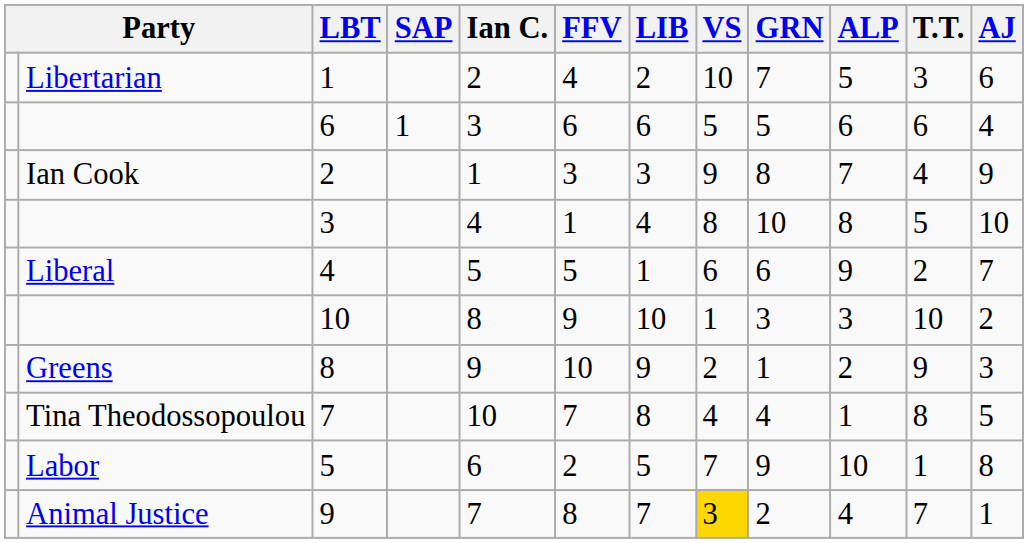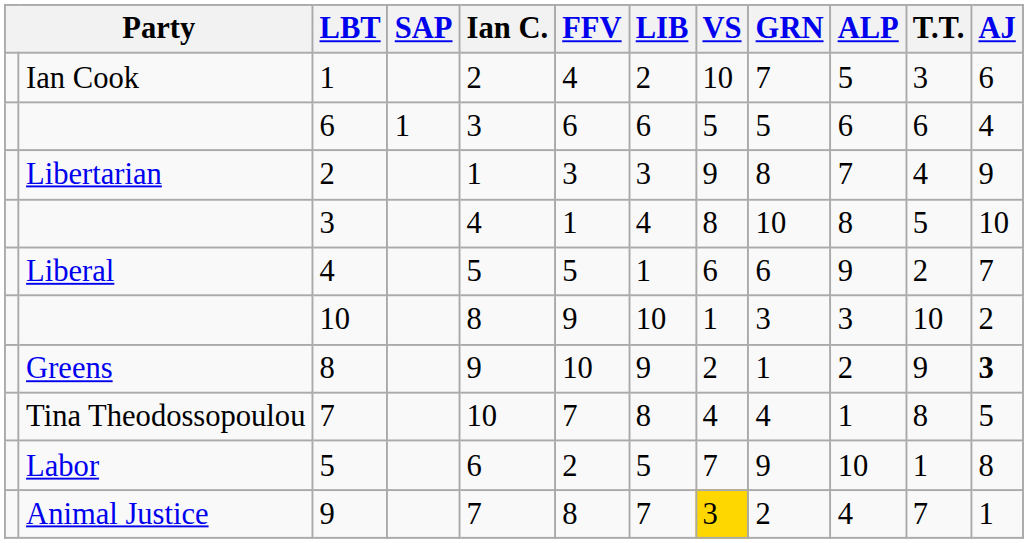(94, 77) Libertarian -> (83, 77) Ian Cook
(83, 174) Ian Cook -> (94, 174) Libertarian
(986, 367) normal -> (986, 367) bold
